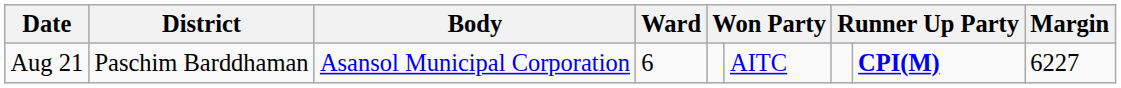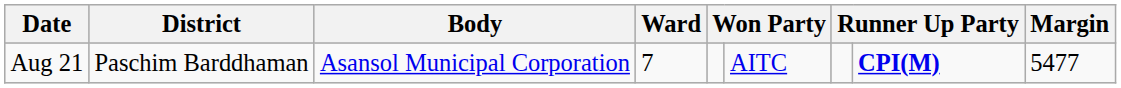(647, 62) 6 -> (647, 62) 7
(1055, 62) 6227 -> (1055, 62) 5477
